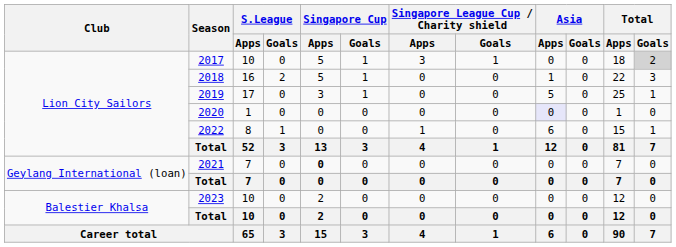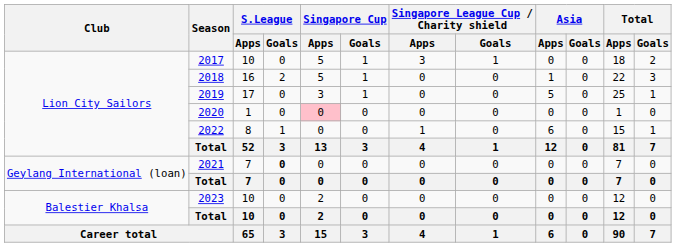(653, 60) lightgrey background -> (653, 60) no background
(321, 112) no background -> (321, 112) pink background
(551, 112) lavender background -> (551, 112) no background
(282, 164) normal -> (282, 164) bold
(321, 164) bold -> (321, 164) normal
